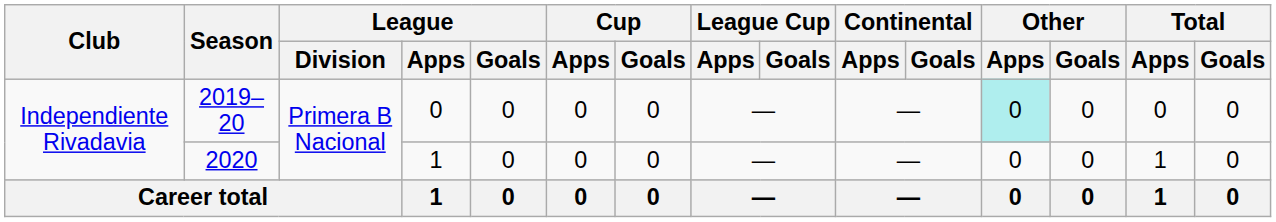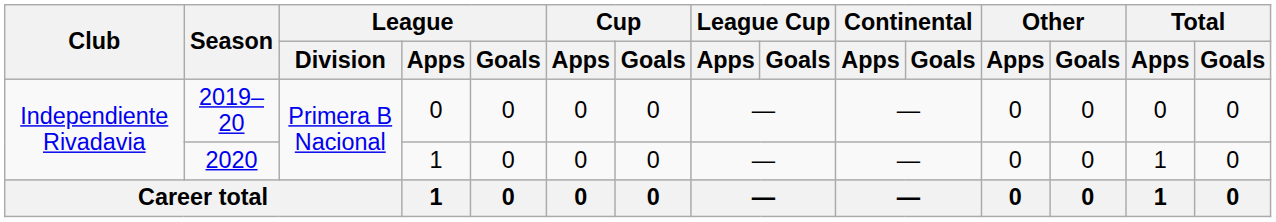(1015, 110) paleturquoise background -> (1015, 110) no background
